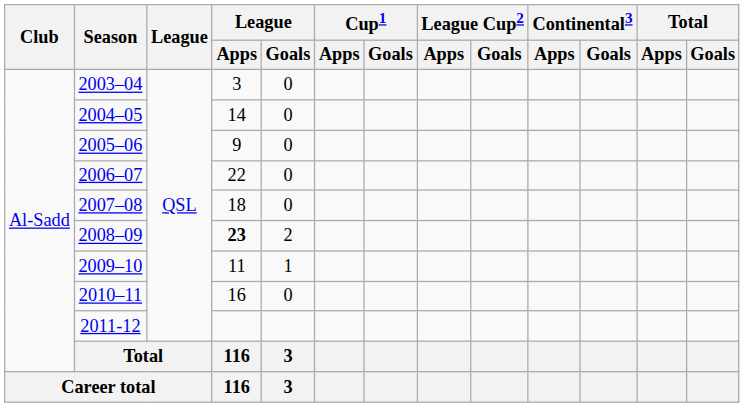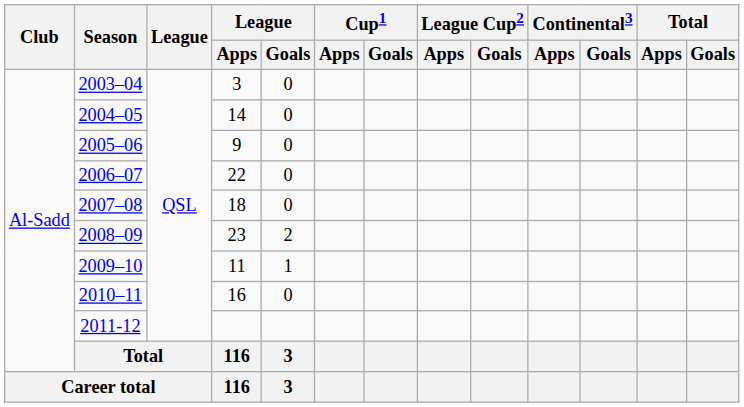(237, 235) bold -> (237, 235) normal
